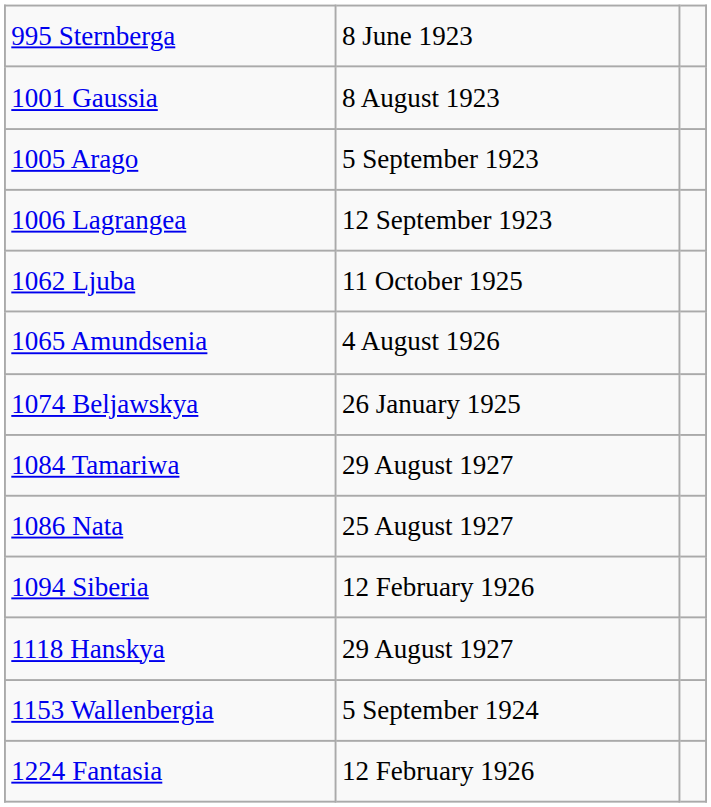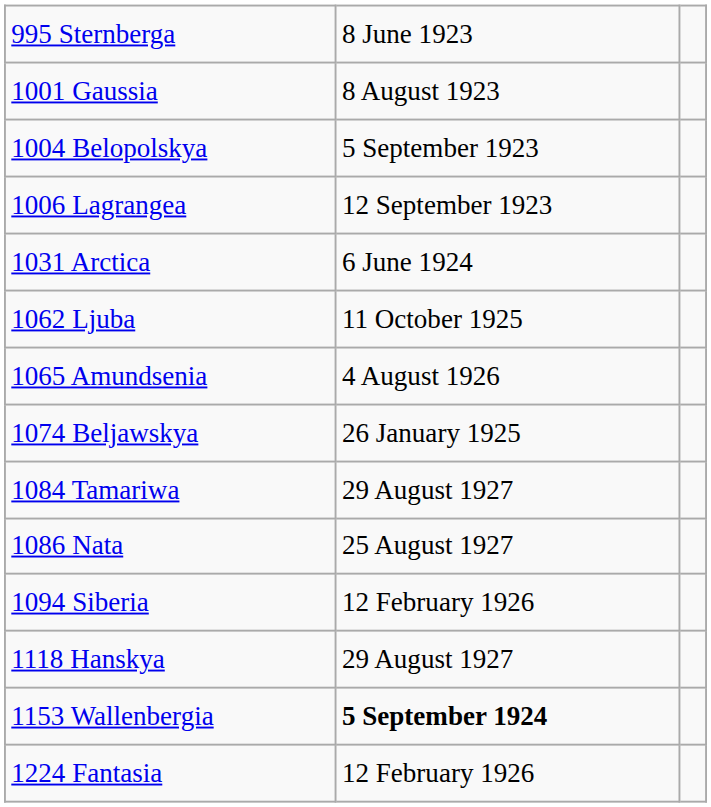+ row: (109, 147)
- row: (75, 158)
+ row: (81, 261)
(440, 709) normal -> (445, 716) bold
